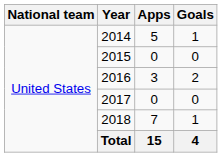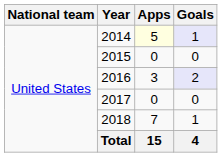(154, 36) no background -> (154, 36) lightyellow background
(195, 36) no background -> (195, 36) lavender background
(195, 78) no background -> (195, 78) lavender background
